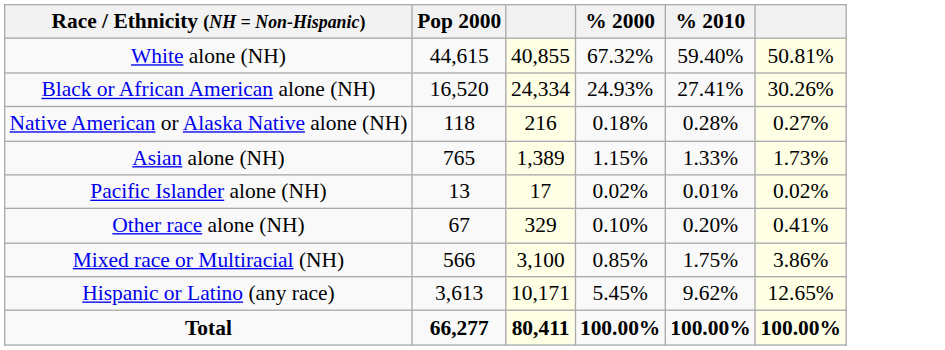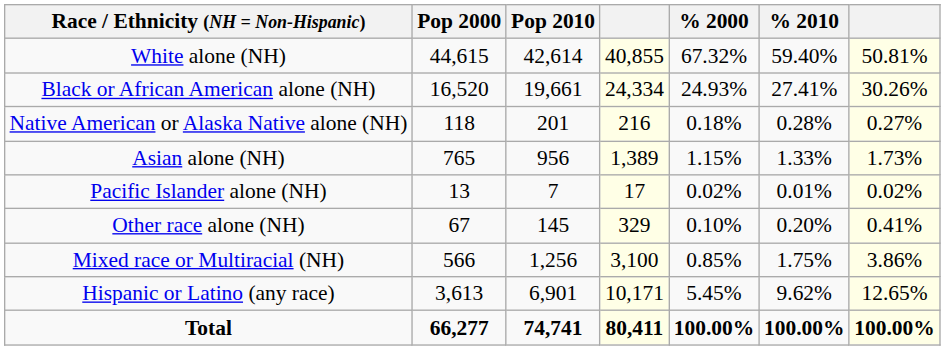+ column: (553, 21)
